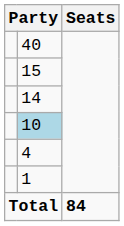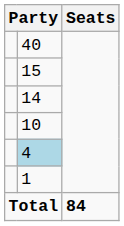(31, 126) lightblue background -> (31, 126) no background
(26, 153) no background -> (26, 153) lightblue background
